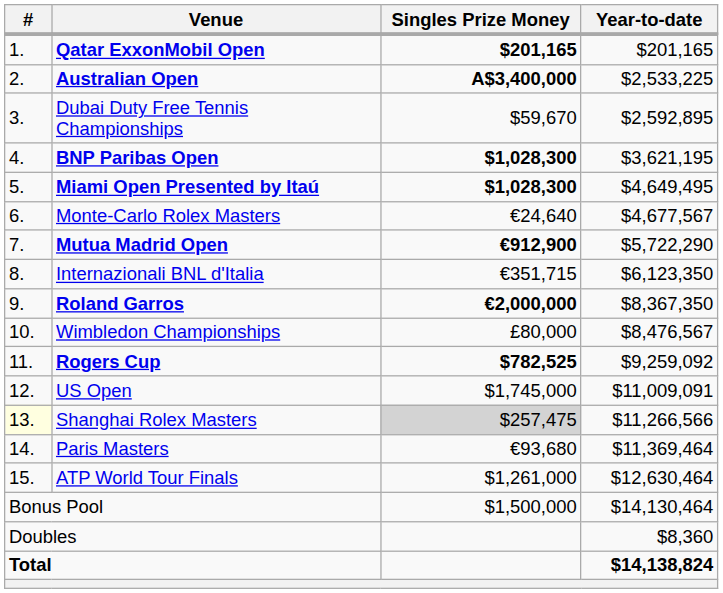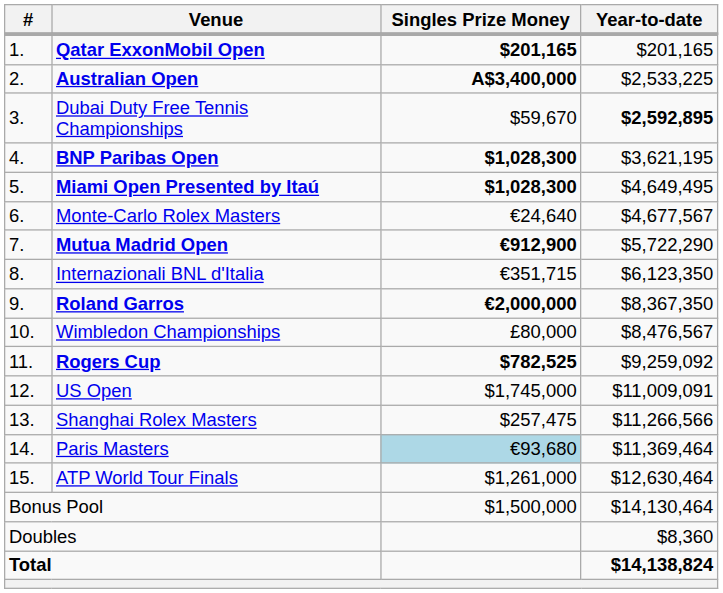(667, 118) normal -> (667, 118) bold
(22, 420) lightyellow background -> (22, 420) no background
(538, 420) lightgrey background -> (538, 420) no background
(543, 449) no background -> (543, 449) lightblue background
